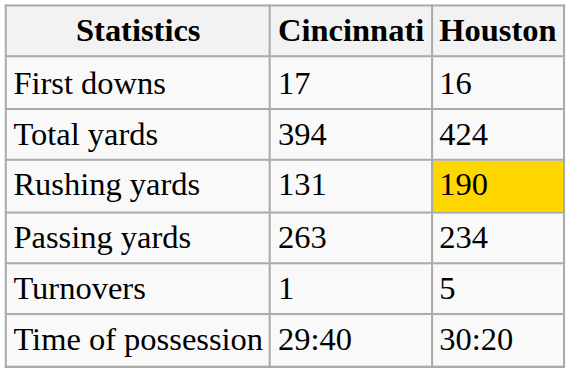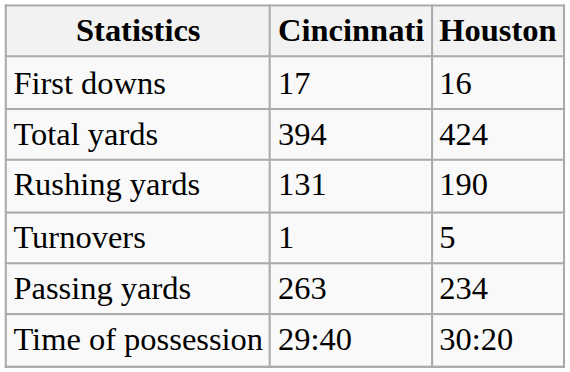(464, 185) gold background -> (464, 185) no background
rows swapped: (102, 236) <-> (80, 288)
